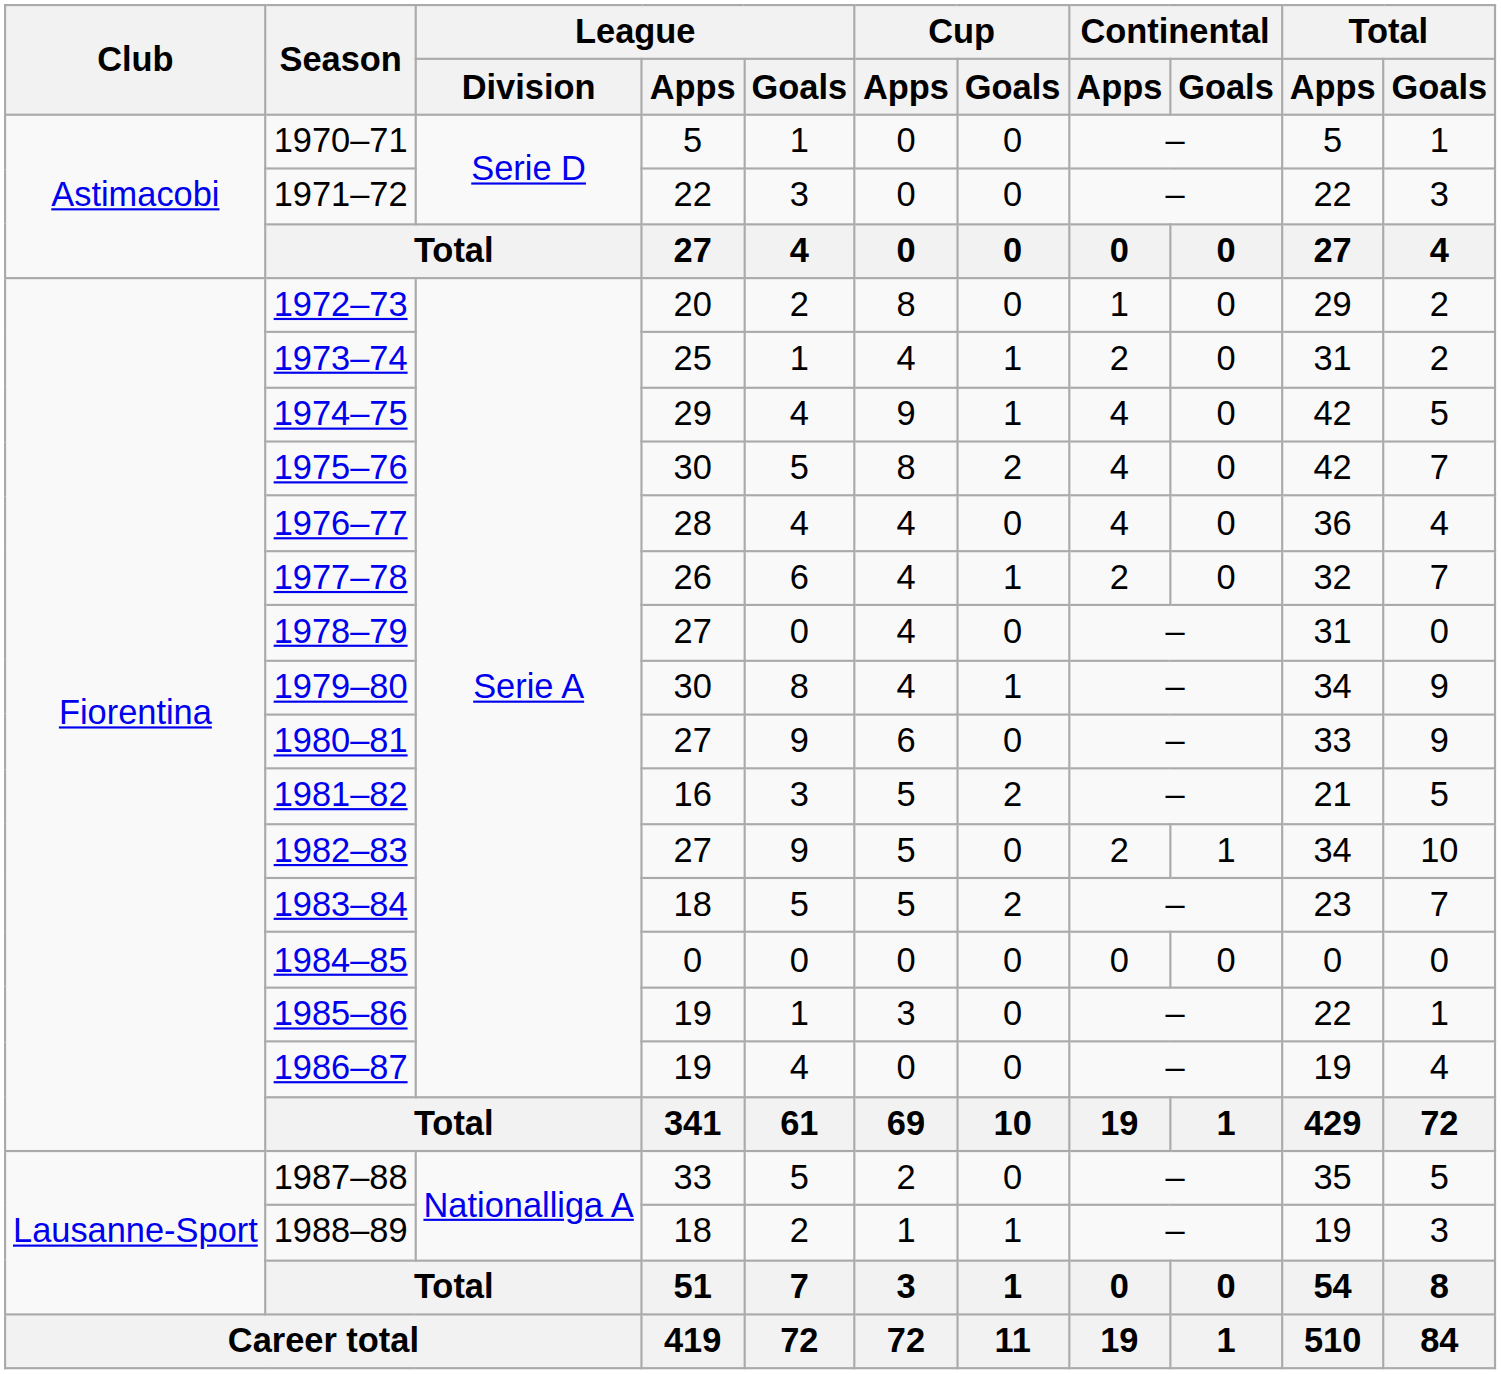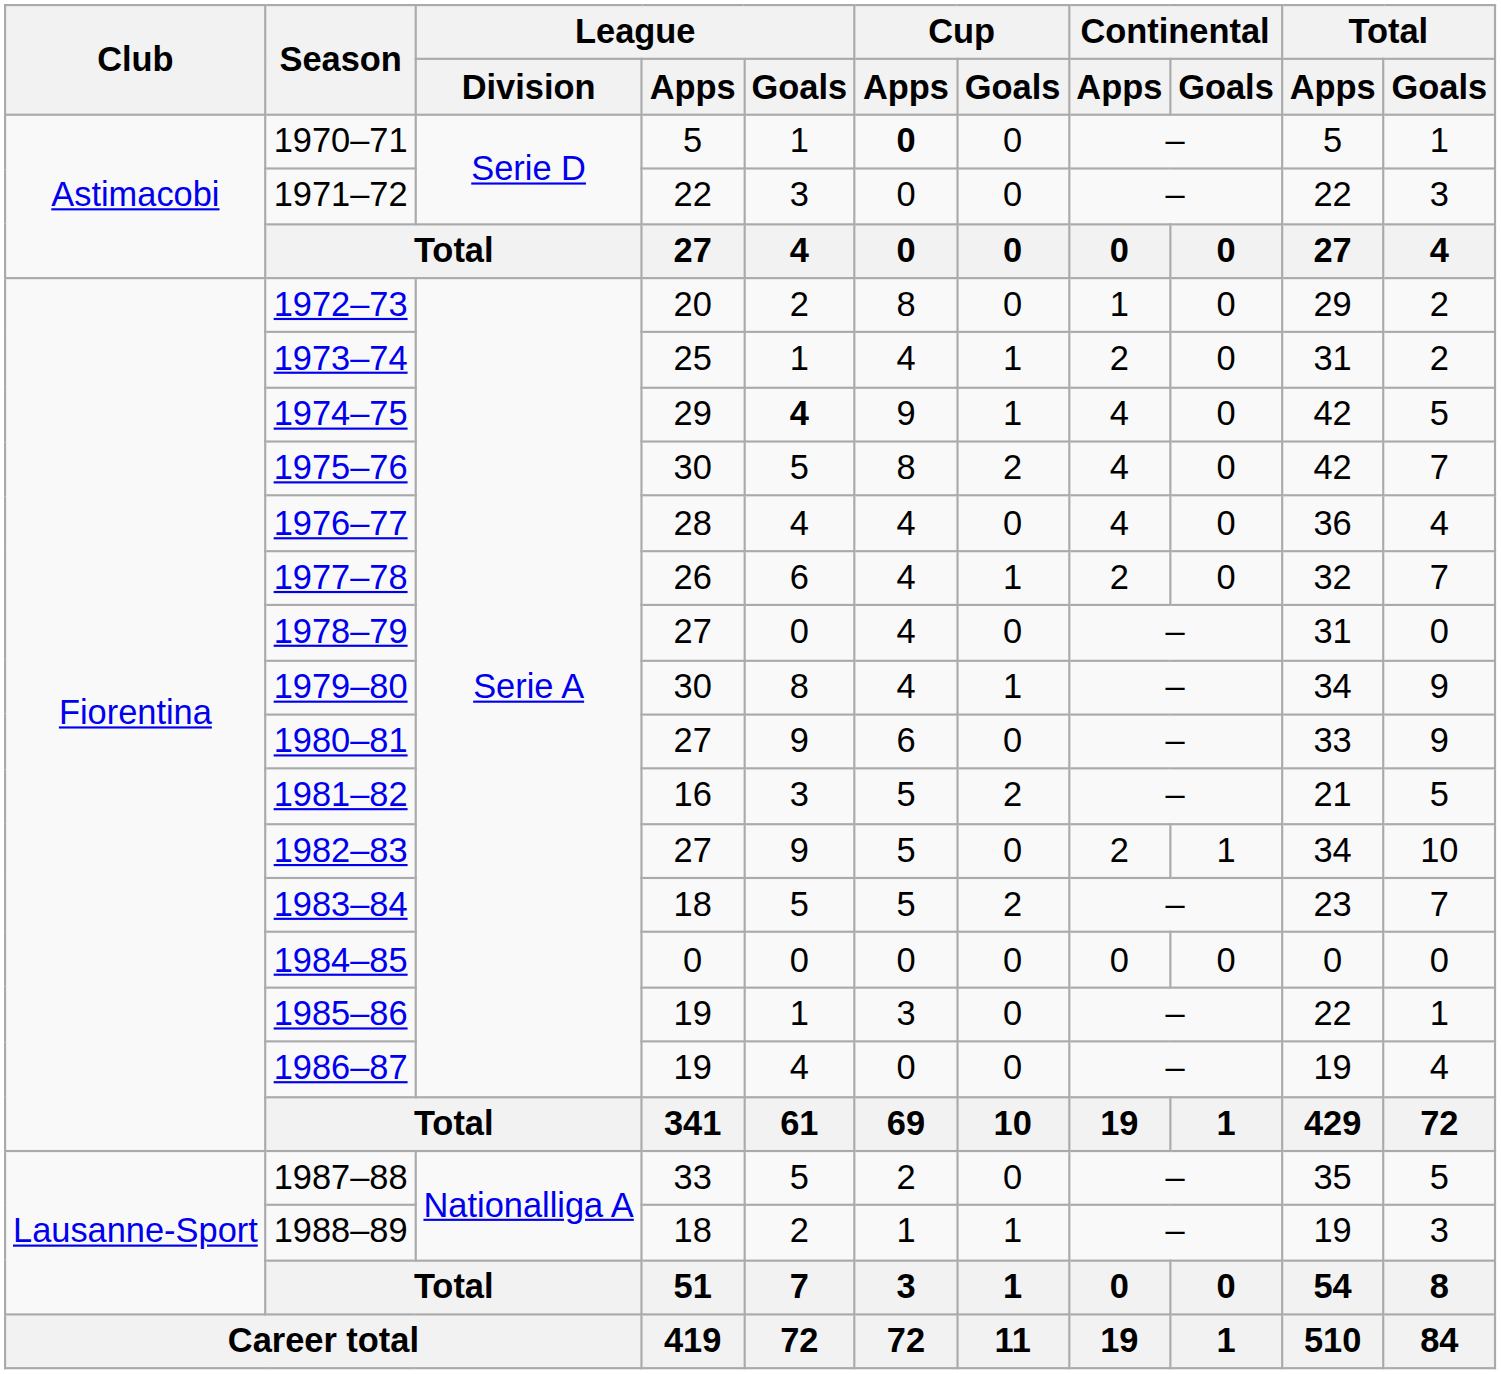(906, 140) normal -> (906, 140) bold
(799, 413) normal -> (799, 413) bold
